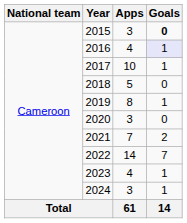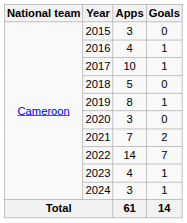(164, 31) bold -> (164, 31) normal
(164, 48) lavender background -> (164, 48) no background
